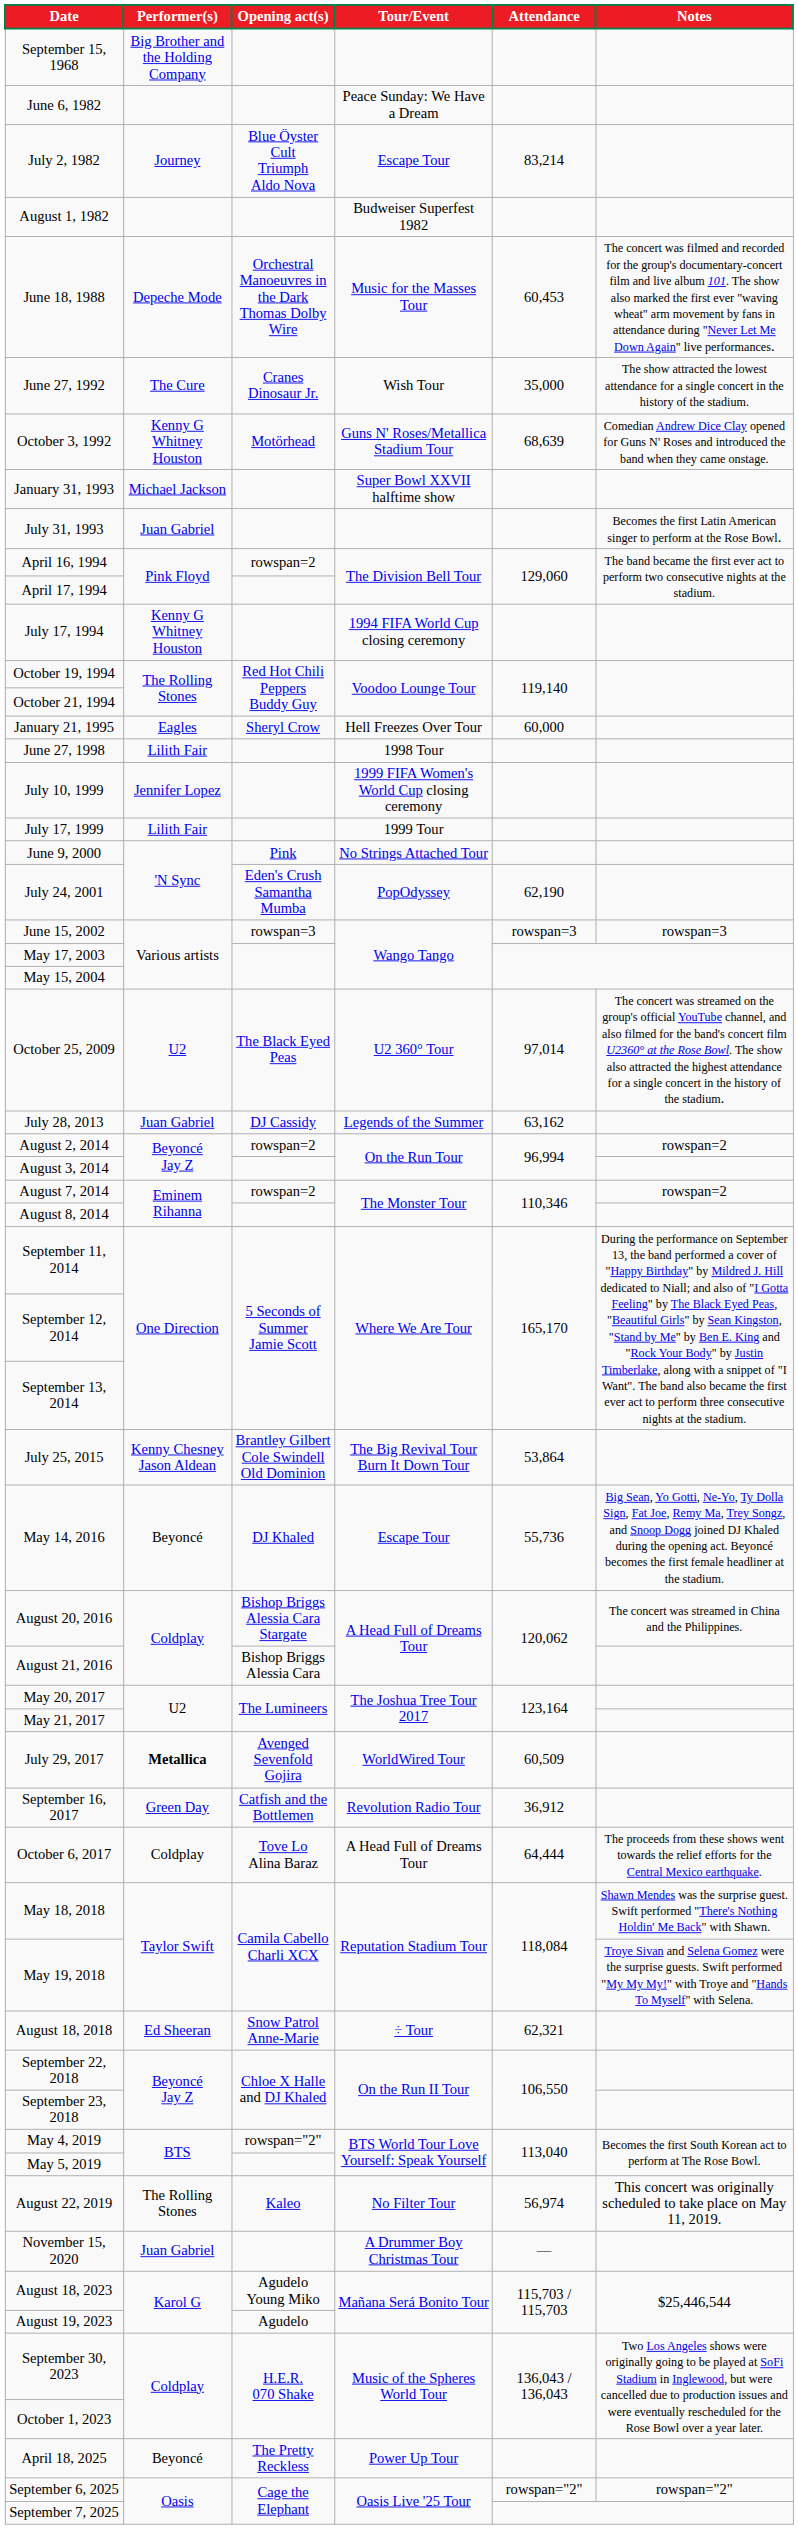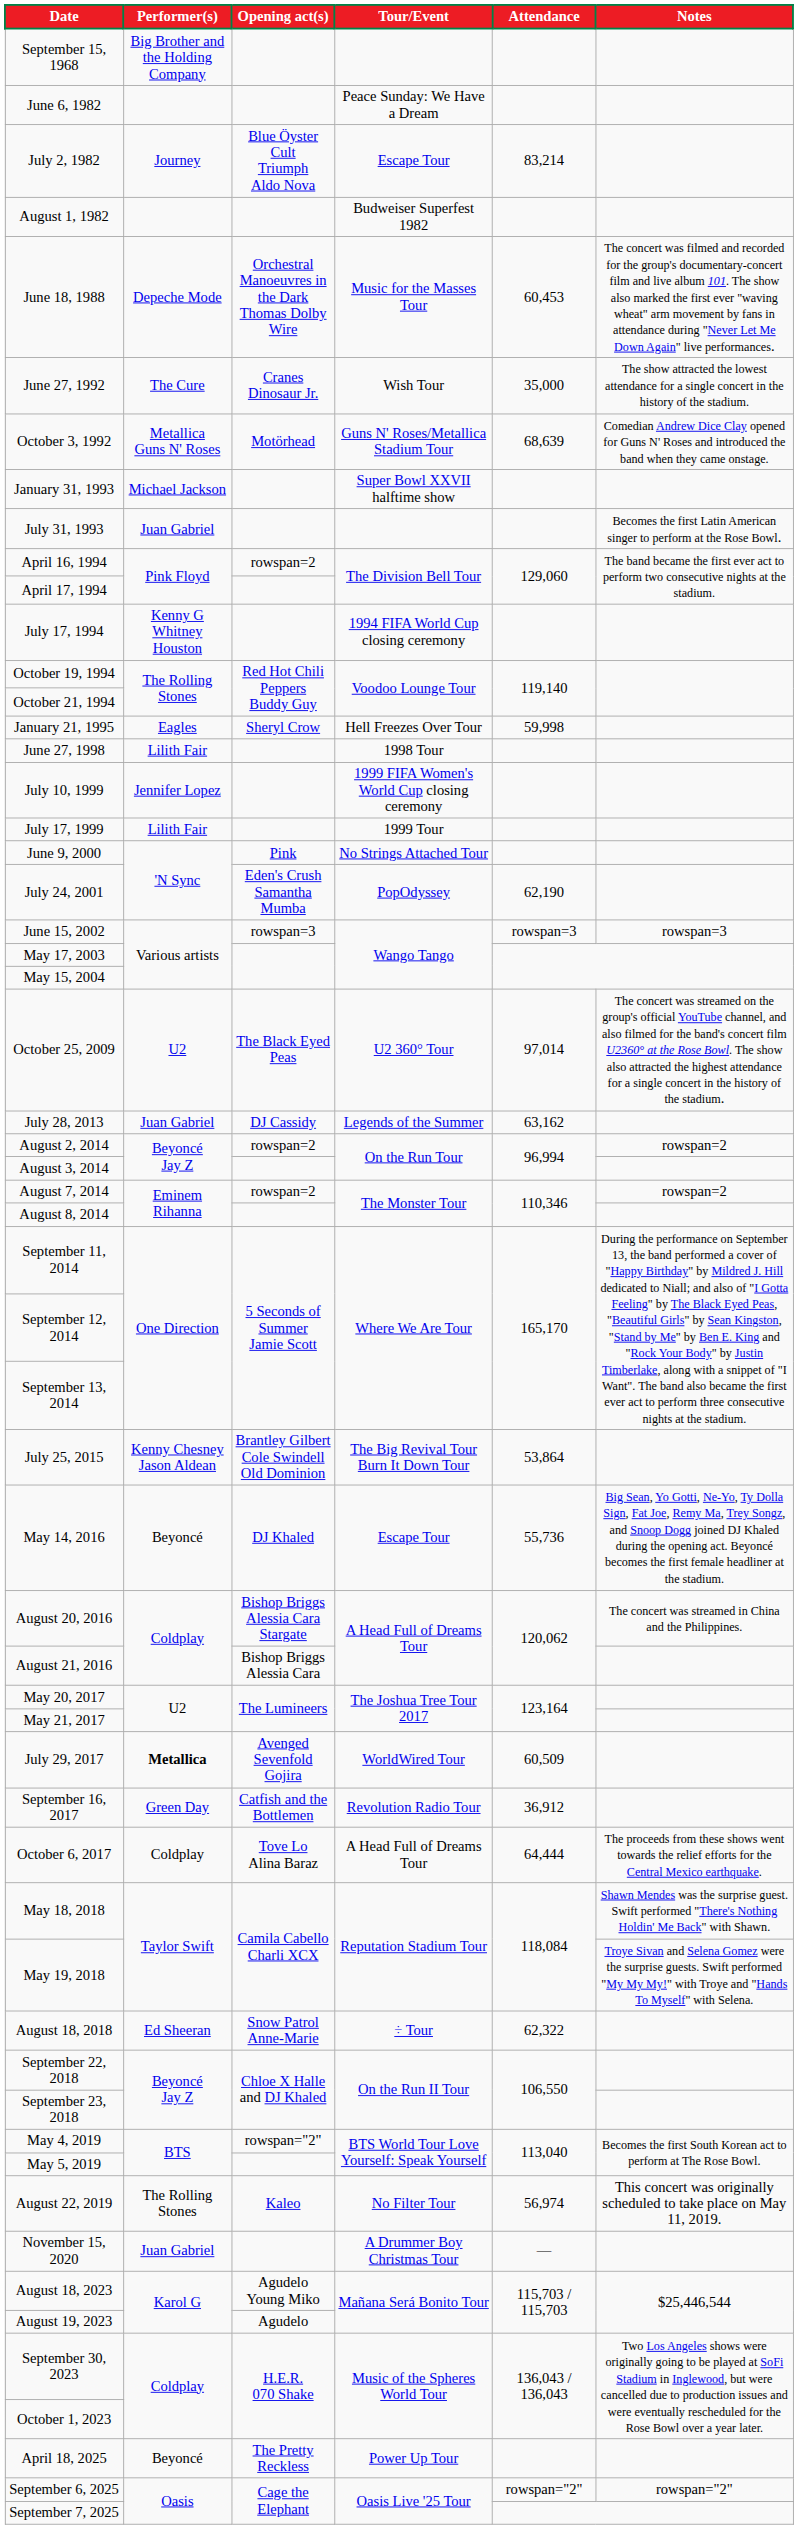(177, 441) Kenny G Whitney Houston -> (177, 441) Metallica Guns N' Roses
(544, 727) 60,000 -> (544, 727) 59,998
(544, 2030) 62,321 -> (544, 2030) 62,322
